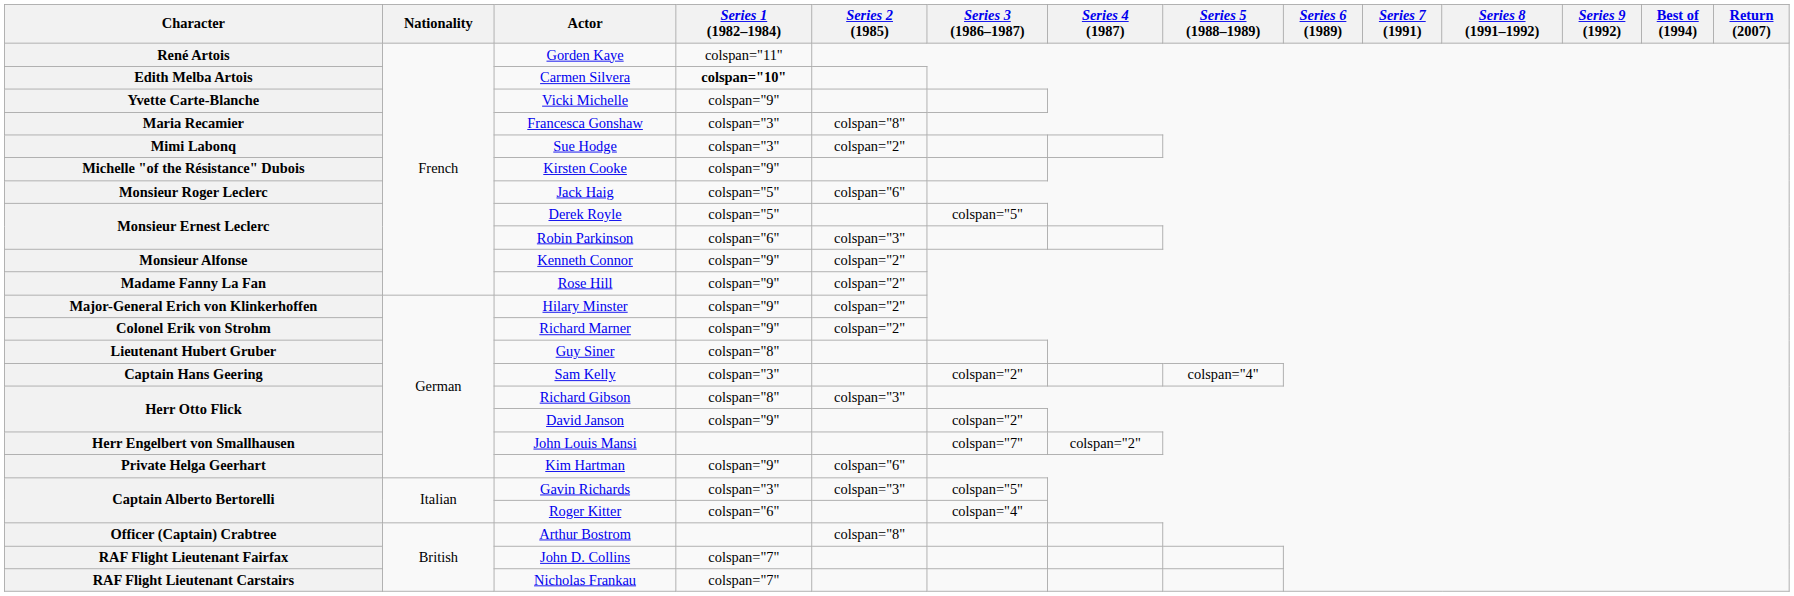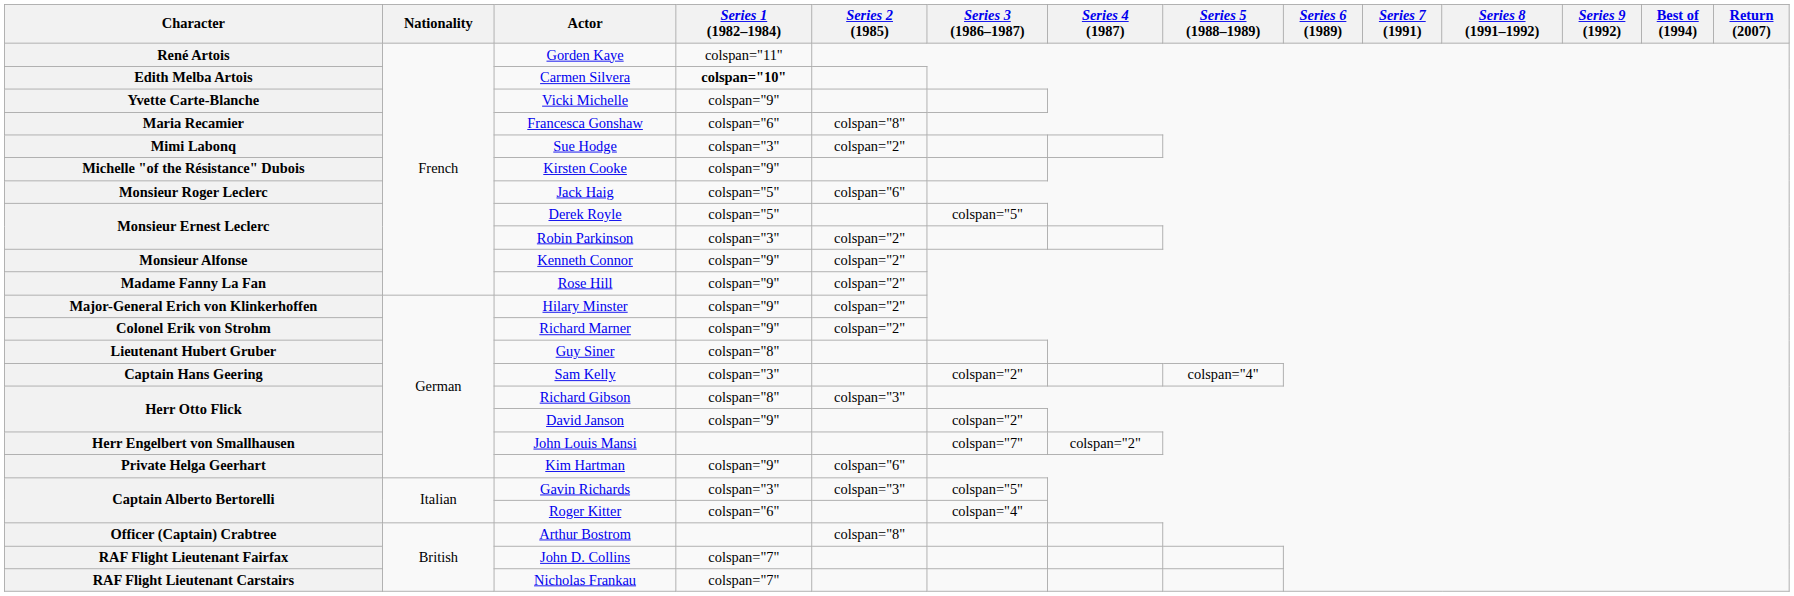(744, 123) colspan="3" -> (744, 123) colspan="6"
(744, 237) colspan="6" -> (744, 237) colspan="3"
(870, 237) colspan="3" -> (870, 237) colspan="2"
